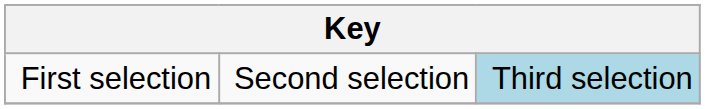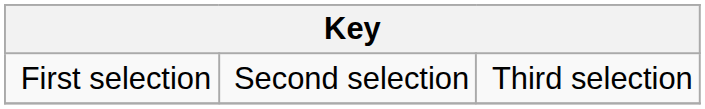(588, 77) lightblue background -> (588, 77) no background
